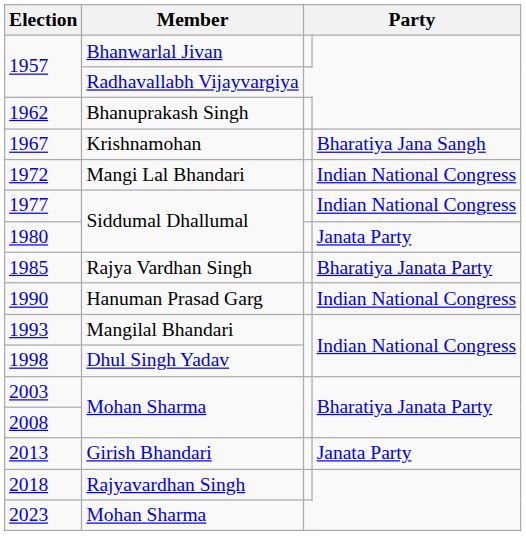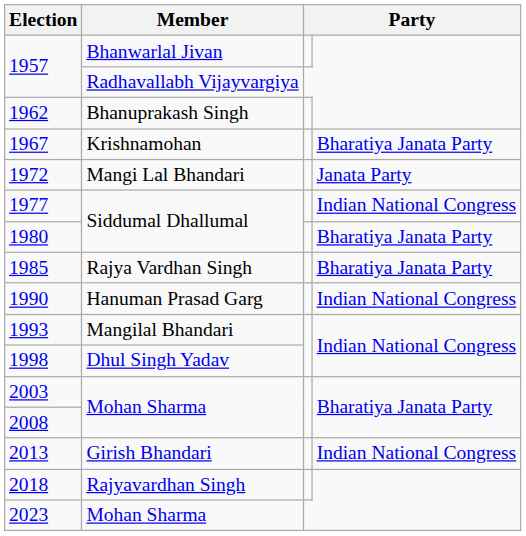(401, 143) Bharatiya Jana Sangh -> (404, 143) Bharatiya Janata Party
(416, 174) Indian National Congress -> (364, 174) Janata Party
(364, 236) Janata Party -> (404, 236) Bharatiya Janata Party
(364, 453) Janata Party -> (416, 453) Indian National Congress
